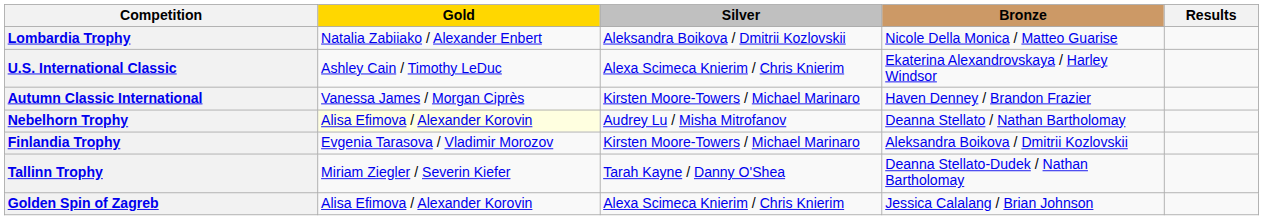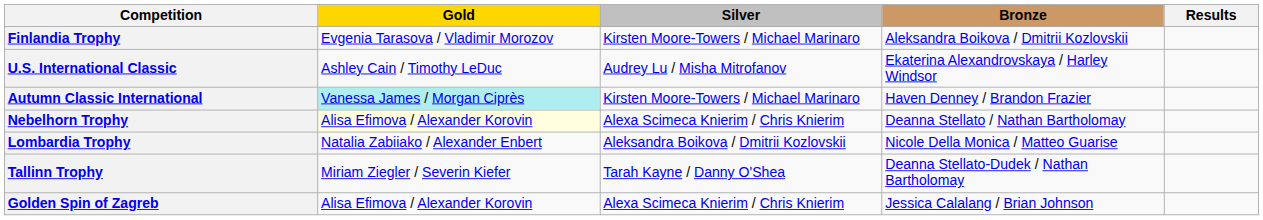rows swapped: (69, 37) <-> (64, 143)
(724, 68) Alexa Scimeca Knierim / Chris Knierim -> (695, 68) Audrey Lu / Misha Mitrofanov
(423, 98) no background -> (423, 98) paleturquoise background
(695, 120) Audrey Lu / Misha Mitrofanov -> (724, 120) Alexa Scimeca Knierim / Chris Knierim
